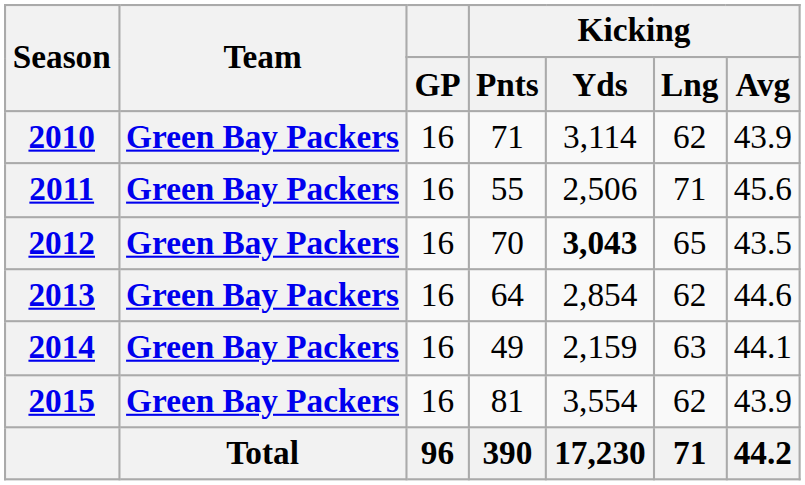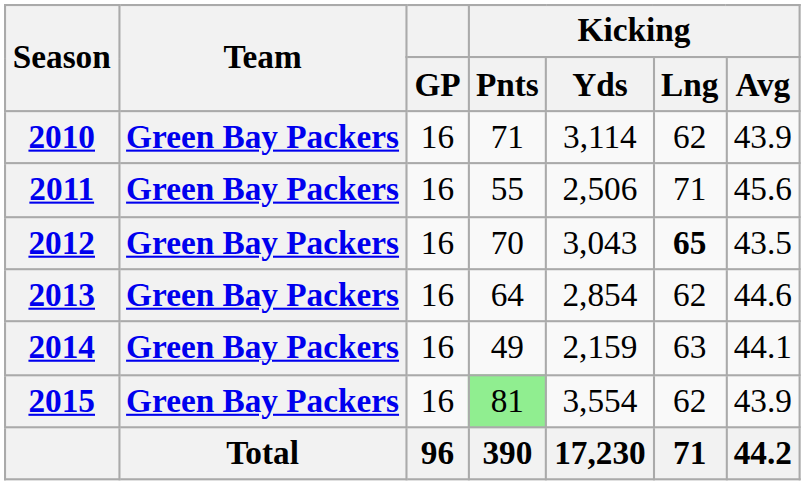(600, 242) bold -> (600, 242) normal
(690, 242) normal -> (690, 242) bold
(507, 400) no background -> (507, 400) lightgreen background
